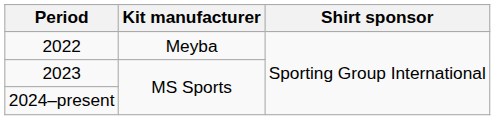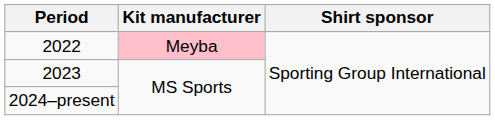(192, 45) no background -> (192, 45) pink background
